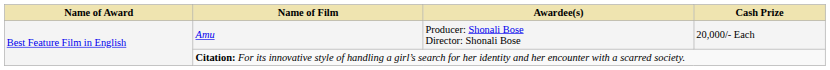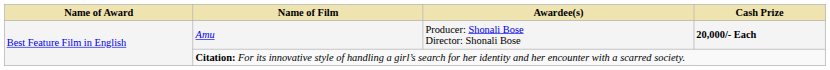(725, 35) normal -> (726, 35) bold
